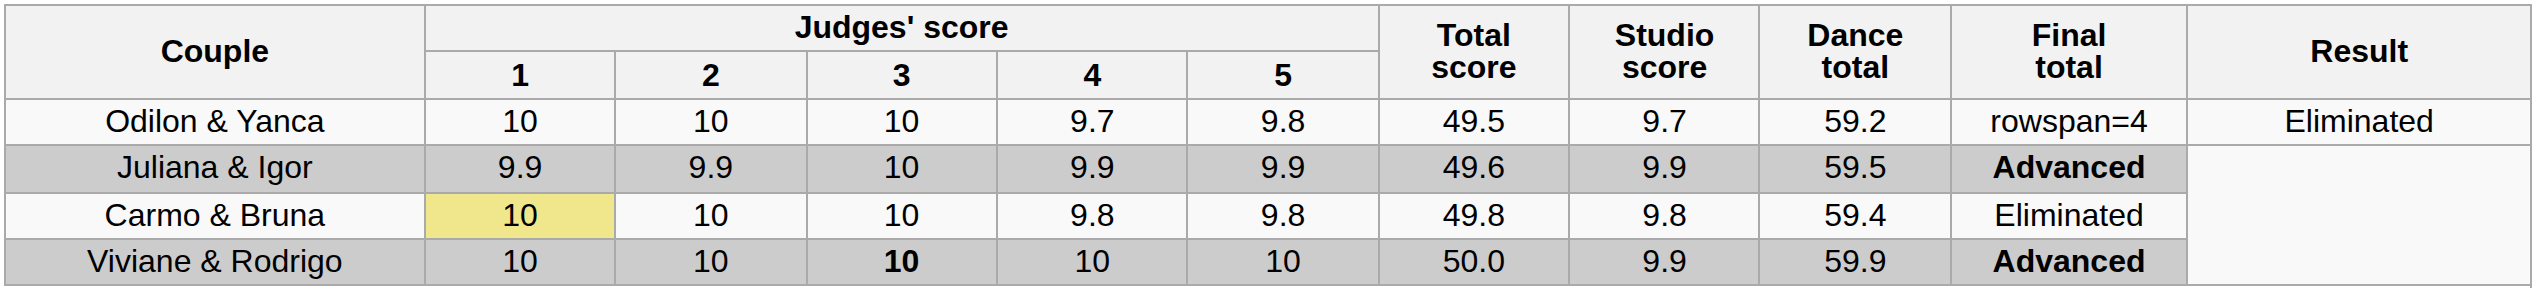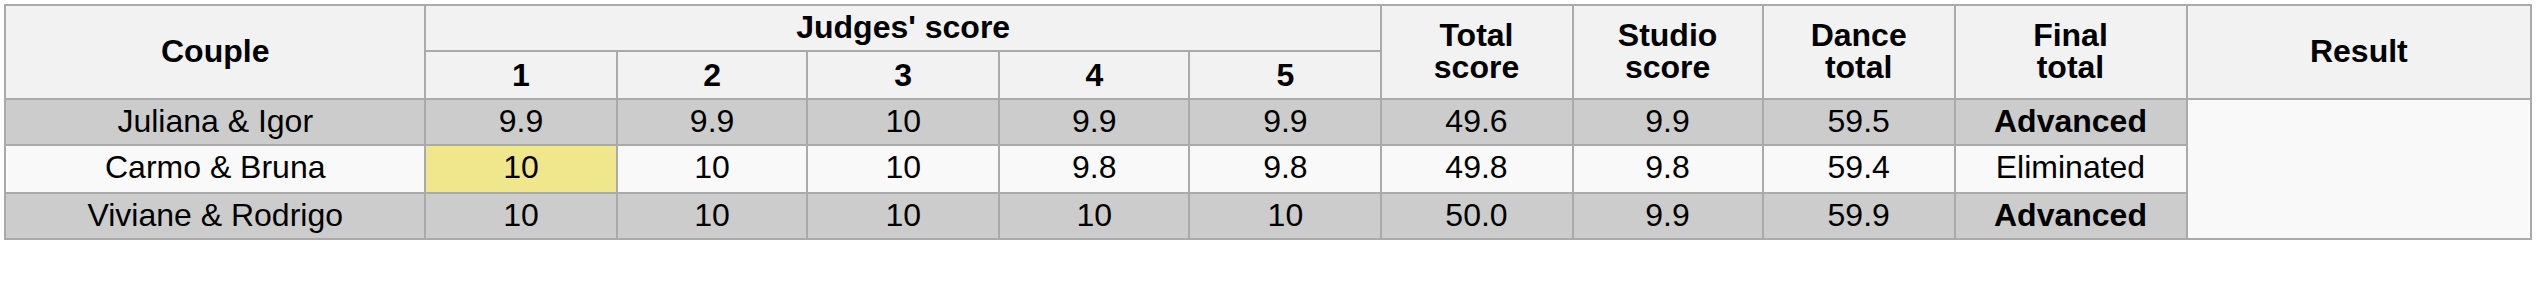- row: (215, 121)
(902, 261) bold -> (903, 214) normal
